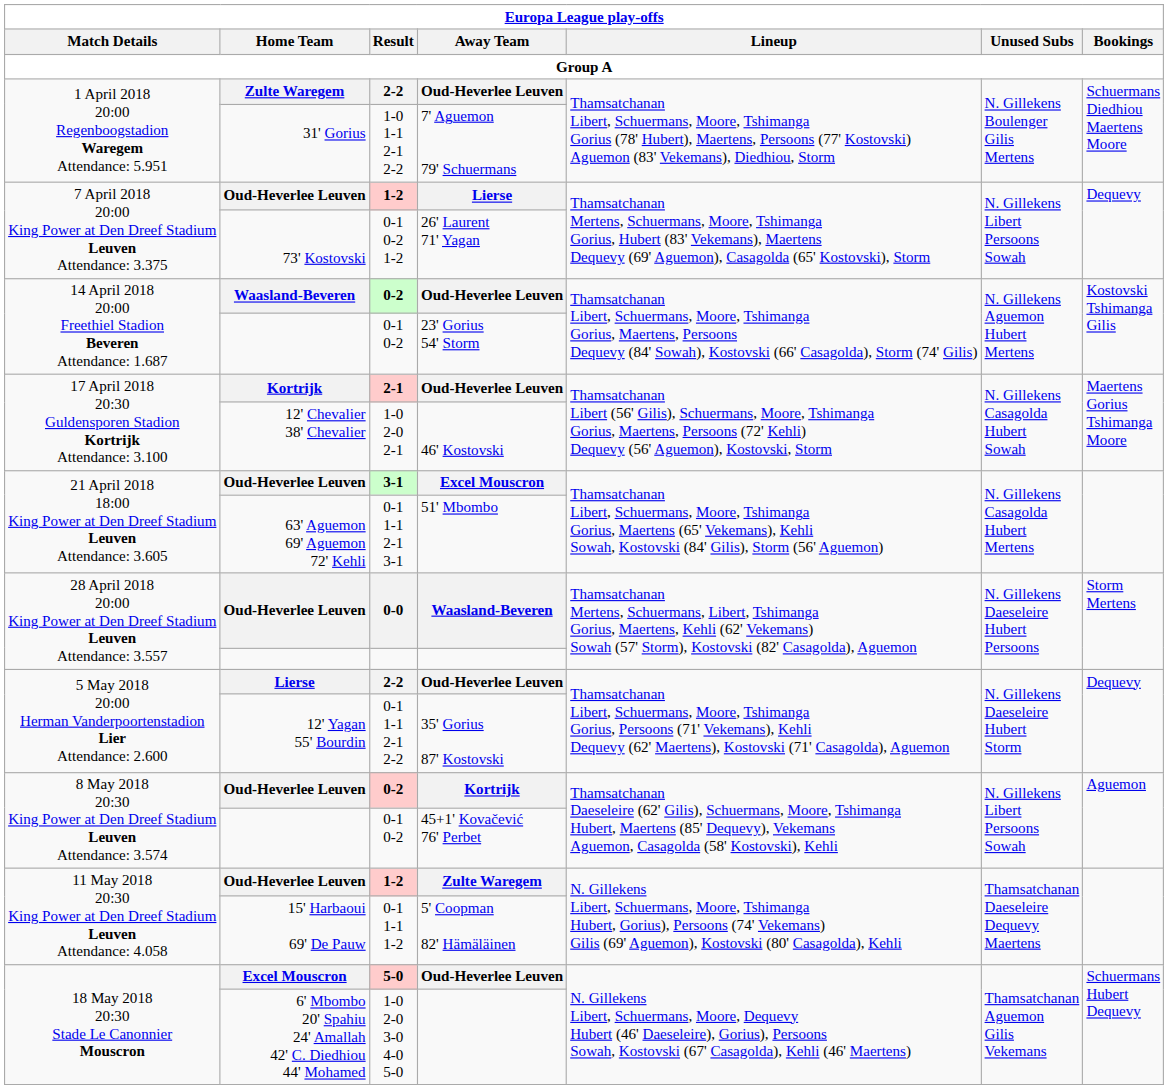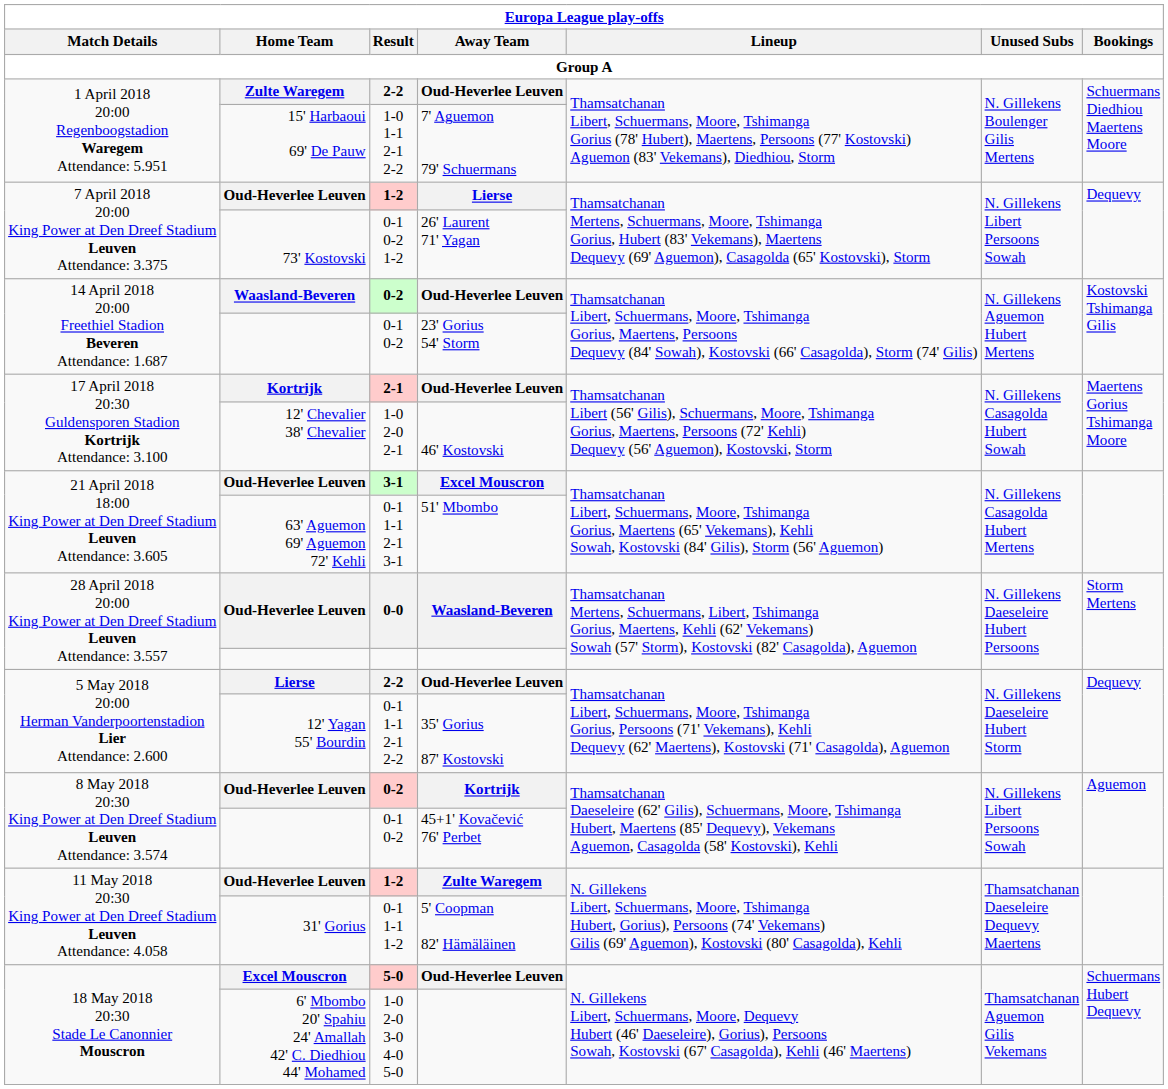(334, 133) 31' Gorius -> (327, 133) 15' Harbaoui 69' De Pauw
(327, 926) 15' Harbaoui 69' De Pauw -> (334, 926) 31' Gorius
